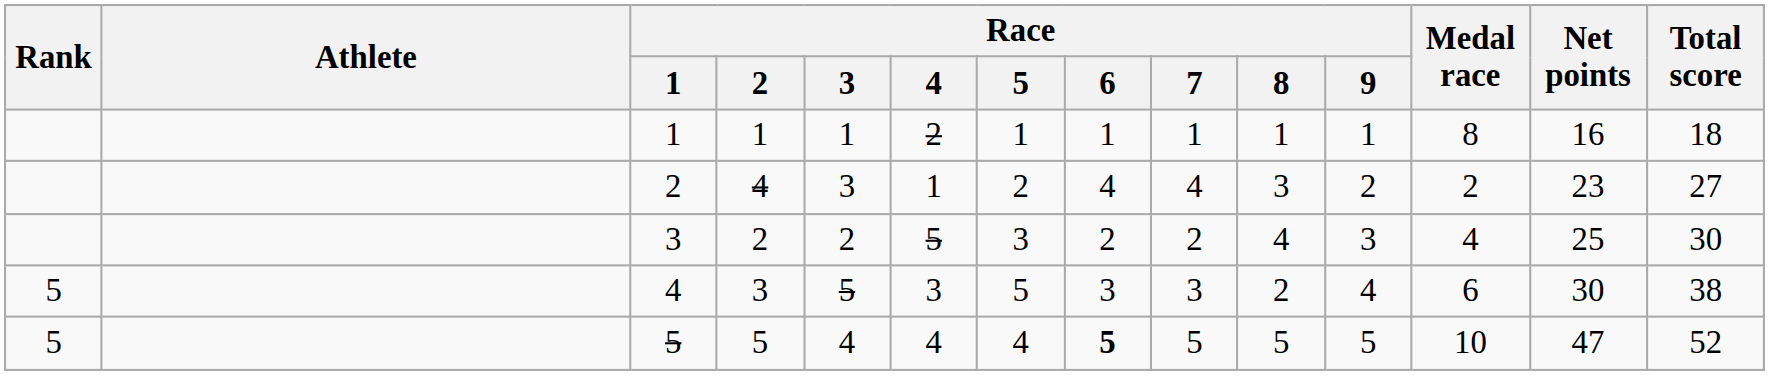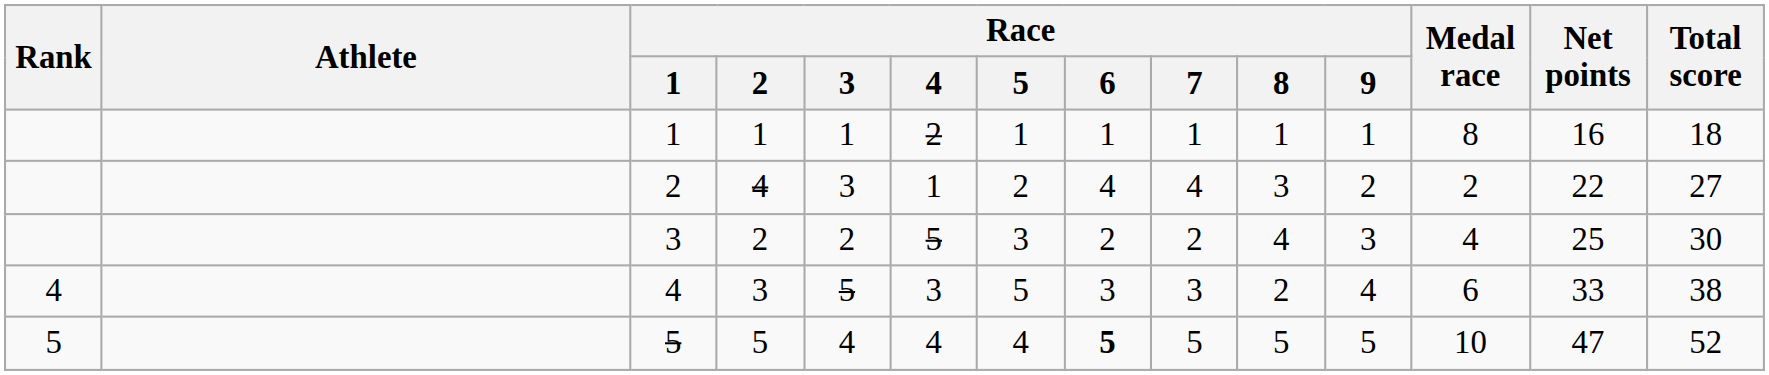(1588, 186) 23 -> (1588, 186) 22
(54, 290) 5 -> (54, 290) 4
(1588, 290) 30 -> (1588, 290) 33
